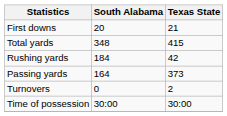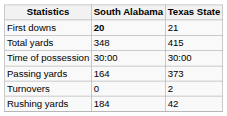(99, 27) normal -> (99, 27) bold
rows swapped: (38, 58) <-> (48, 104)
